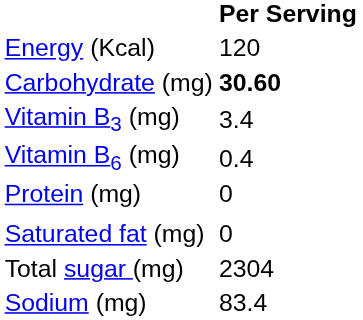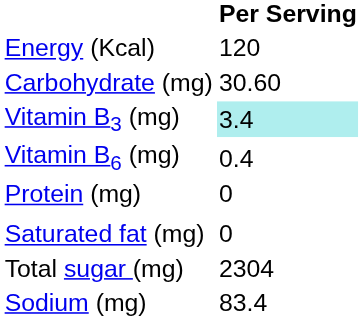(250, 82) bold -> (250, 82) normal
(236, 119) no background -> (236, 119) paleturquoise background
